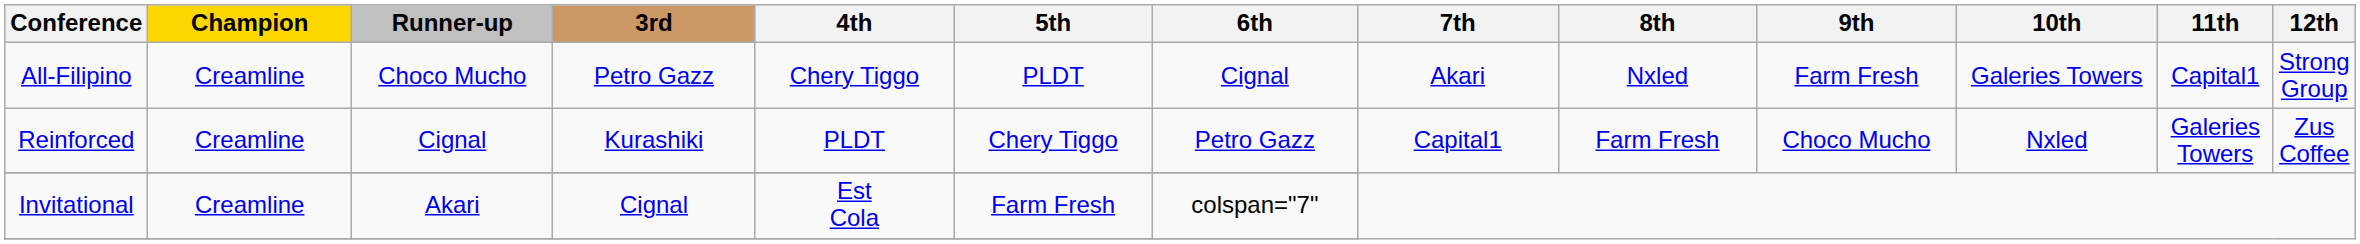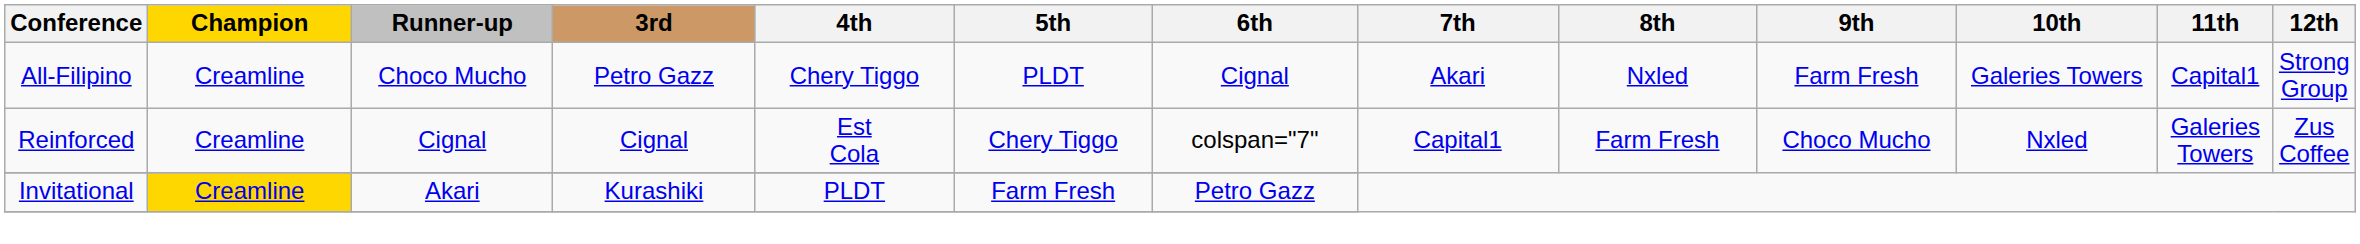(654, 140) Kurashiki -> (654, 140) Cignal
(854, 140) PLDT -> (854, 140) Est Cola
(1255, 140) Petro Gazz -> (1255, 140) colspan="7"
(250, 205) no background -> (250, 191) gold background
(654, 205) Cignal -> (654, 191) Kurashiki
(854, 205) Est Cola -> (854, 191) PLDT
(1255, 205) colspan="7" -> (1255, 191) Petro Gazz
